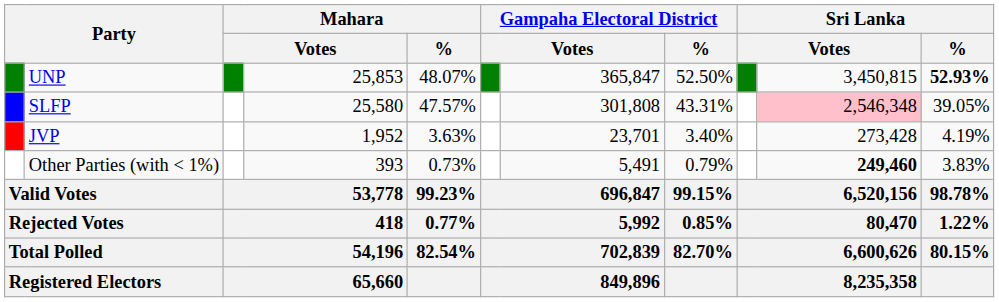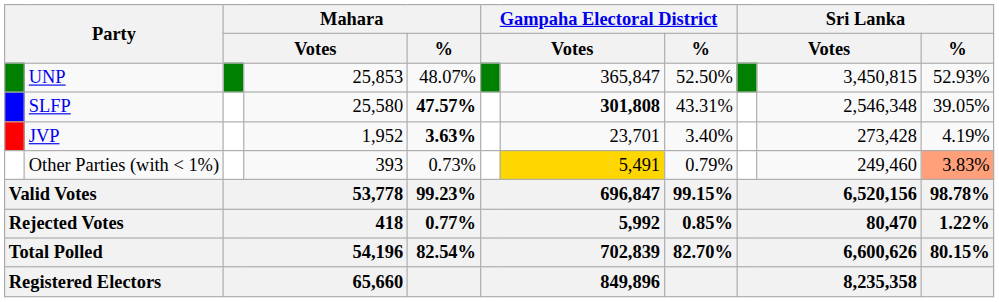(960, 77) bold -> (961, 77) normal
(448, 106) normal -> (446, 106) bold
(630, 106) normal -> (630, 106) bold
(880, 106) pink background -> (880, 106) no background
(452, 135) normal -> (451, 135) bold
(639, 164) no background -> (639, 164) gold background
(887, 164) bold -> (887, 164) normal
(966, 164) no background -> (966, 164) lightsalmon background
